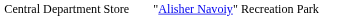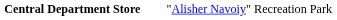(67, 9) normal -> (72, 9) bold
